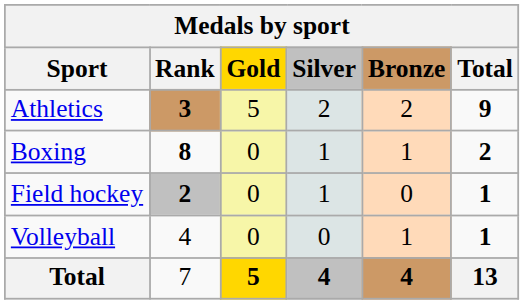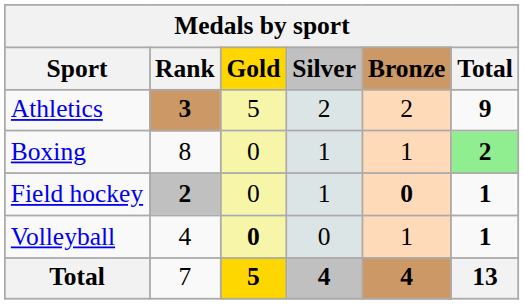(185, 152) bold -> (185, 152) normal
(485, 152) no background -> (485, 152) lightgreen background
(407, 194) normal -> (407, 194) bold
(253, 236) normal -> (253, 236) bold
